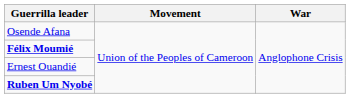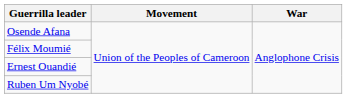(40, 48) bold -> (39, 48) normal
(50, 84) bold -> (48, 84) normal
